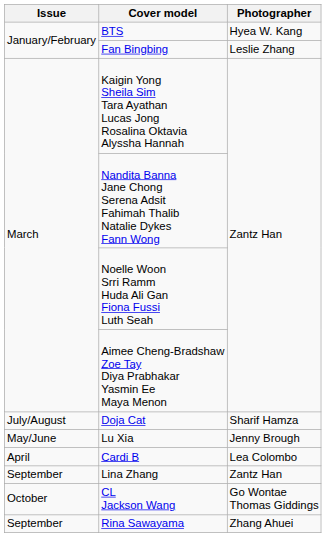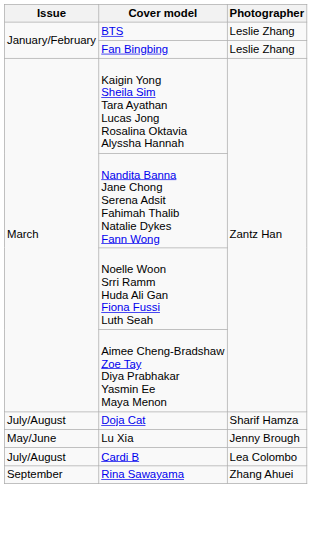(266, 31) Hyea W. Kang -> (262, 31) Leslie Zhang
(18, 456) April -> (36, 456) July/August
- row: (130, 474)
- row: (138, 499)
